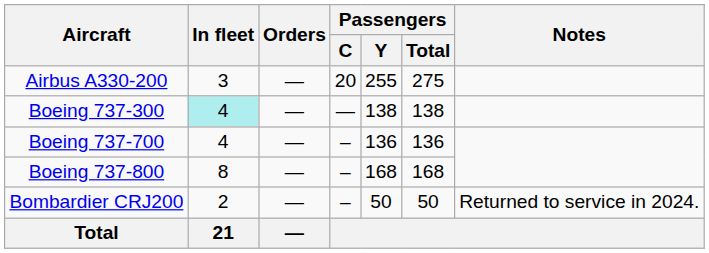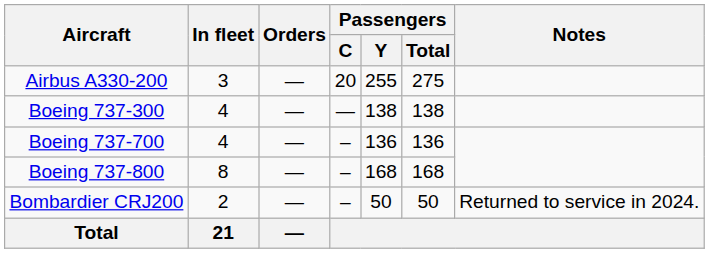(223, 111) paleturquoise background -> (223, 111) no background
